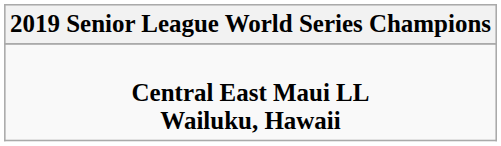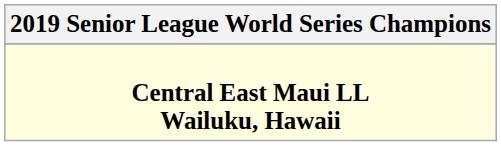(251, 105) no background -> (251, 105) lightyellow background
